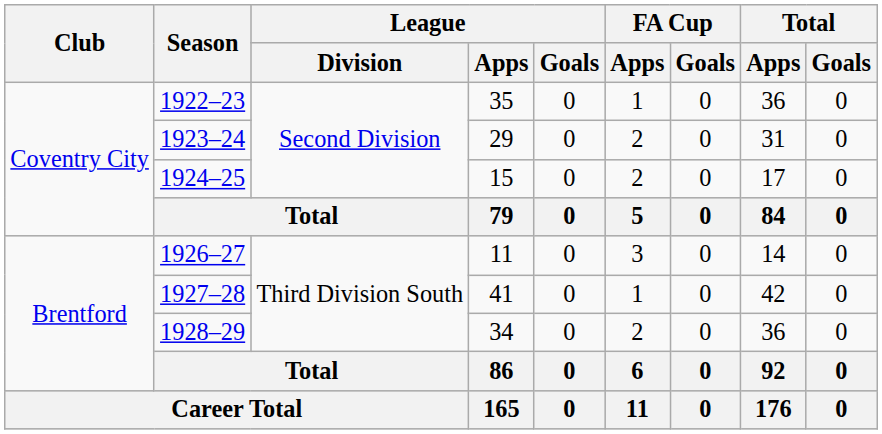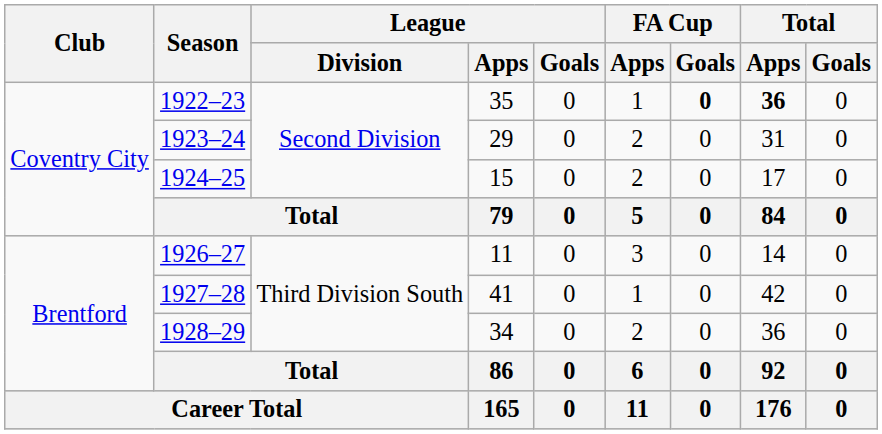(705, 100) normal -> (705, 100) bold
(773, 100) normal -> (773, 100) bold
